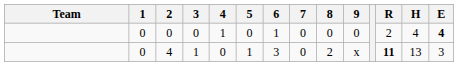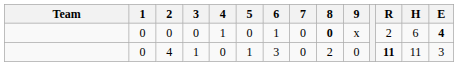(330, 33) normal -> (330, 33) bold
(356, 33) 0 -> (356, 33) x
(416, 33) 4 -> (416, 33) 6
(356, 52) x -> (356, 52) 0
(416, 52) 13 -> (416, 52) 11
